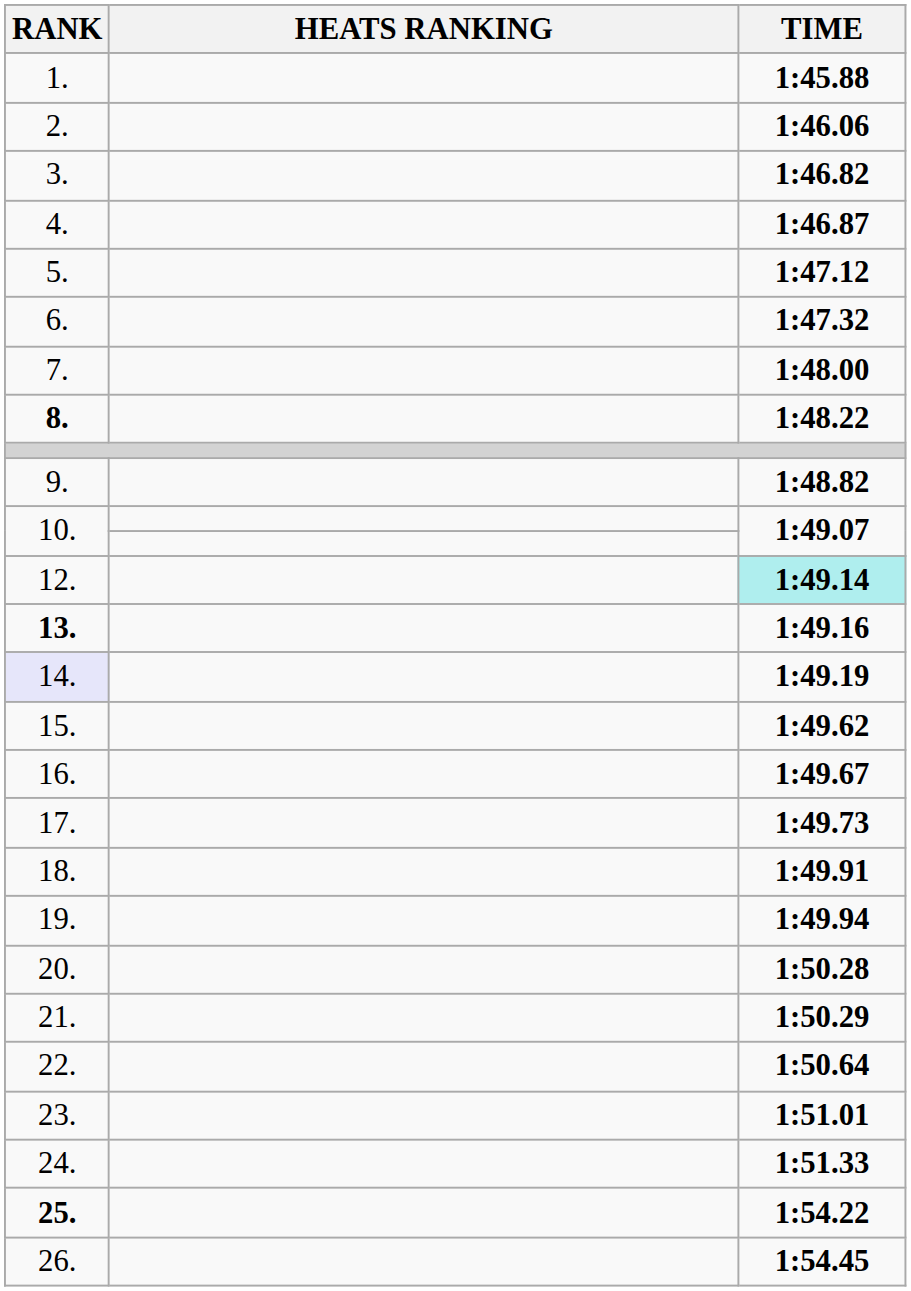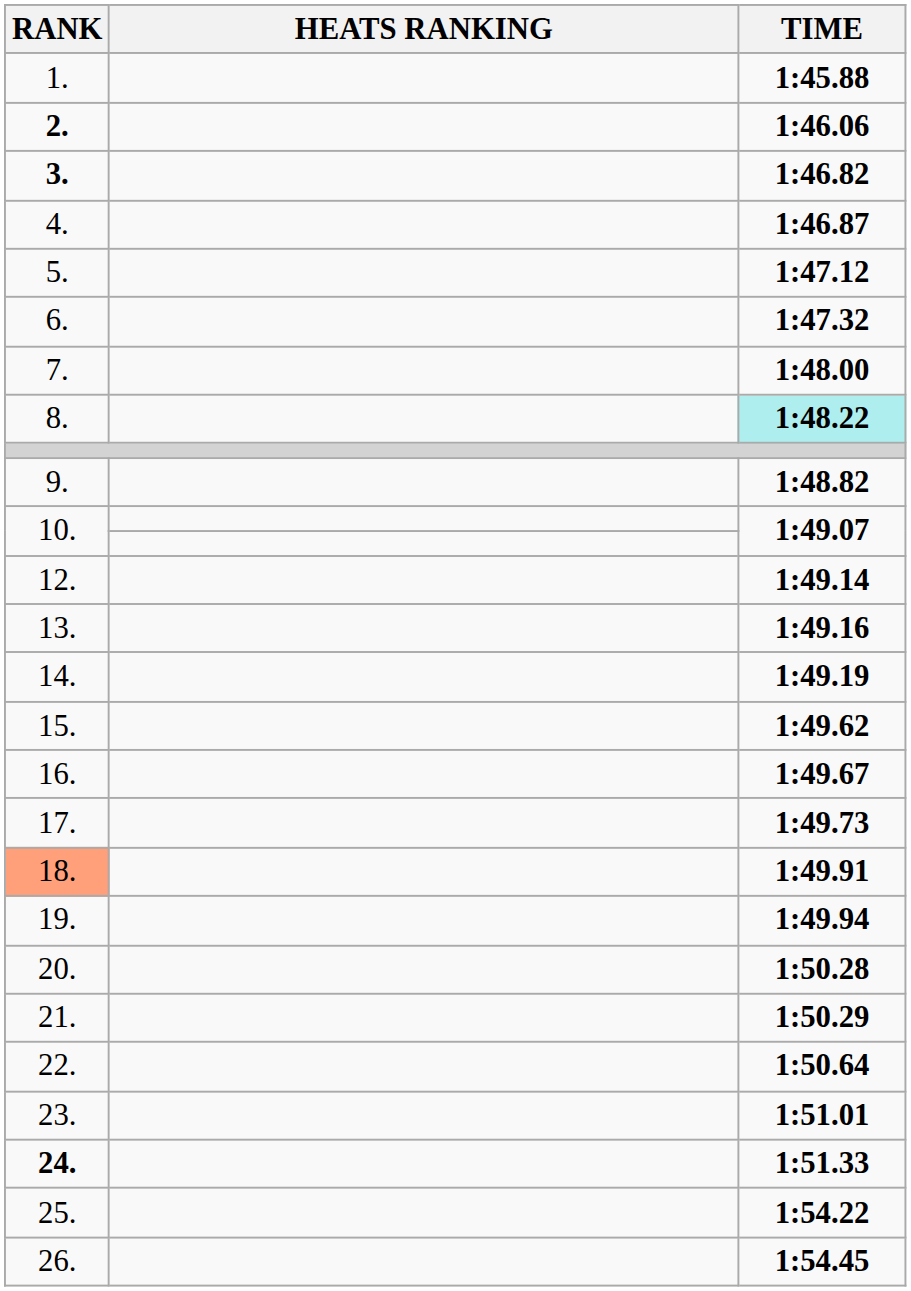(57, 126) normal -> (57, 126) bold
(57, 175) normal -> (57, 175) bold
(57, 418) bold -> (57, 418) normal
(822, 418) no background -> (822, 418) paleturquoise background
(822, 578) paleturquoise background -> (822, 578) no background
(57, 627) bold -> (57, 627) normal
(57, 676) lavender background -> (57, 676) no background
(57, 871) no background -> (57, 871) lightsalmon background
(57, 1163) normal -> (57, 1163) bold
(57, 1212) bold -> (57, 1212) normal
